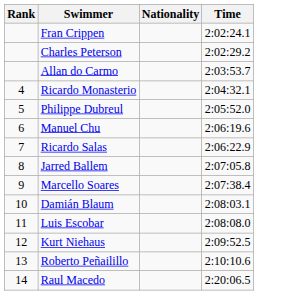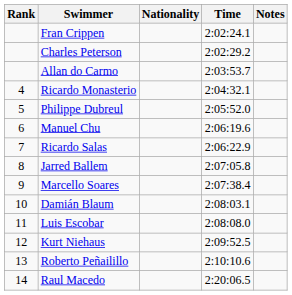+ column: (270, 14)
